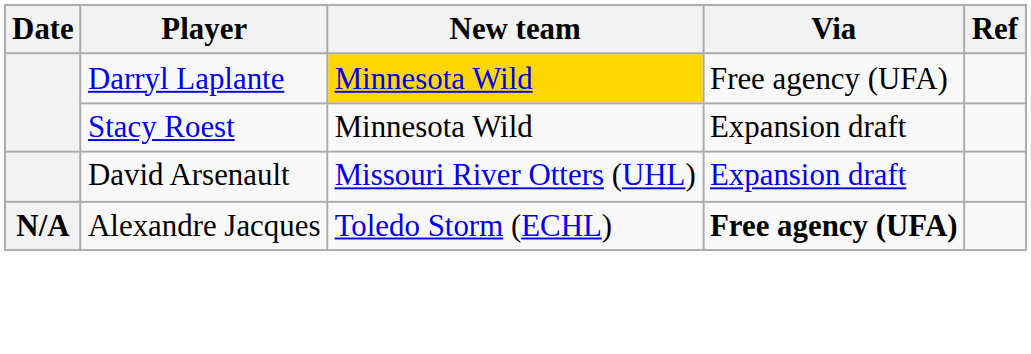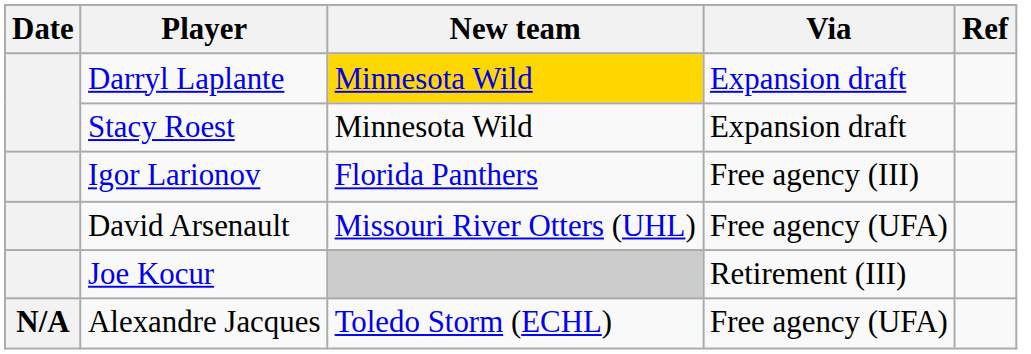(829, 77) Free agency (UFA) -> (808, 77) Expansion draft
+ row: (174, 175)
(808, 175) Expansion draft -> (829, 224) Free agency (UFA)
+ row: (151, 273)
(834, 224) bold -> (829, 322) normal
